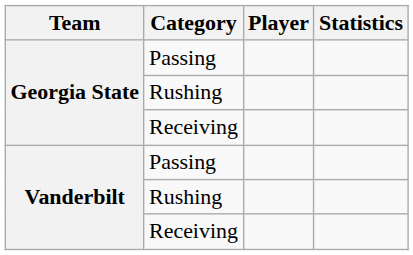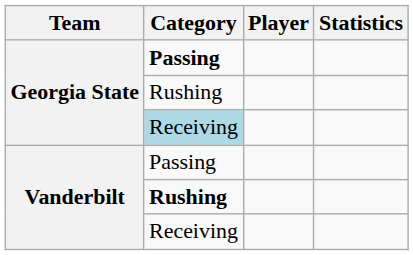(183, 57) normal -> (184, 57) bold
(193, 127) no background -> (193, 127) lightblue background
(186, 196) normal -> (188, 196) bold
